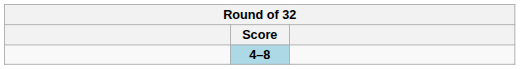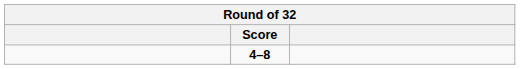(260, 55) lightblue background -> (260, 55) no background
